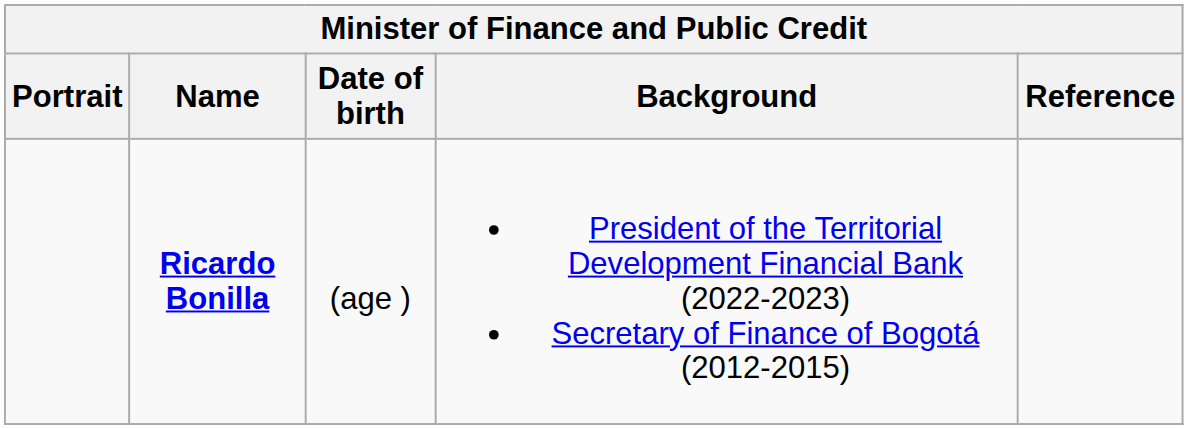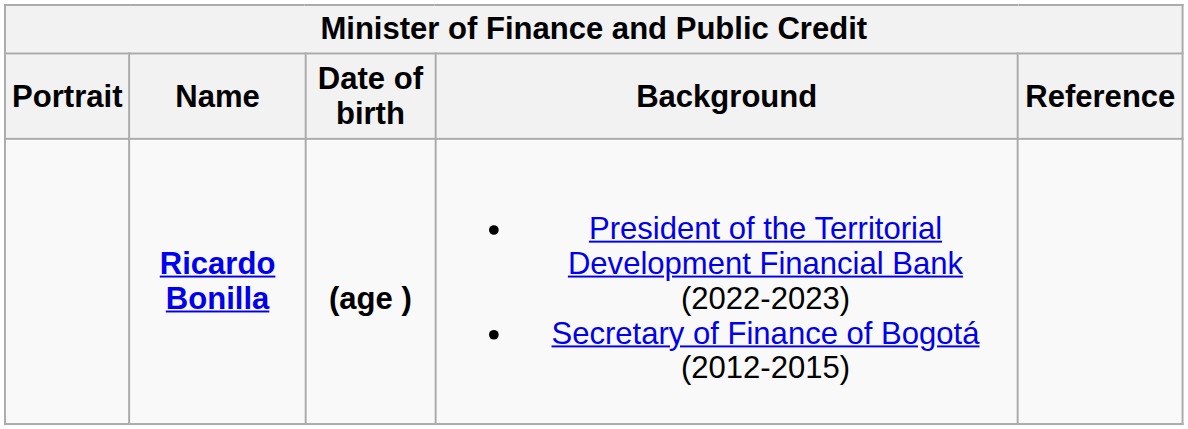(370, 298) normal -> (370, 298) bold
